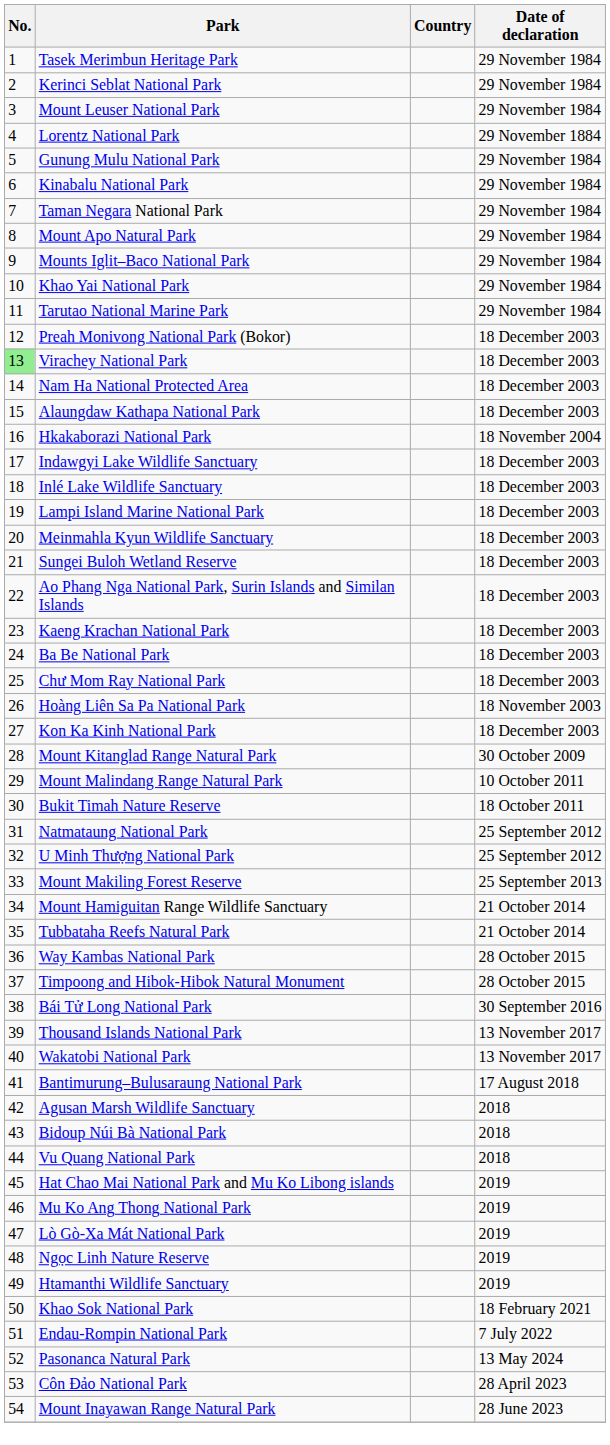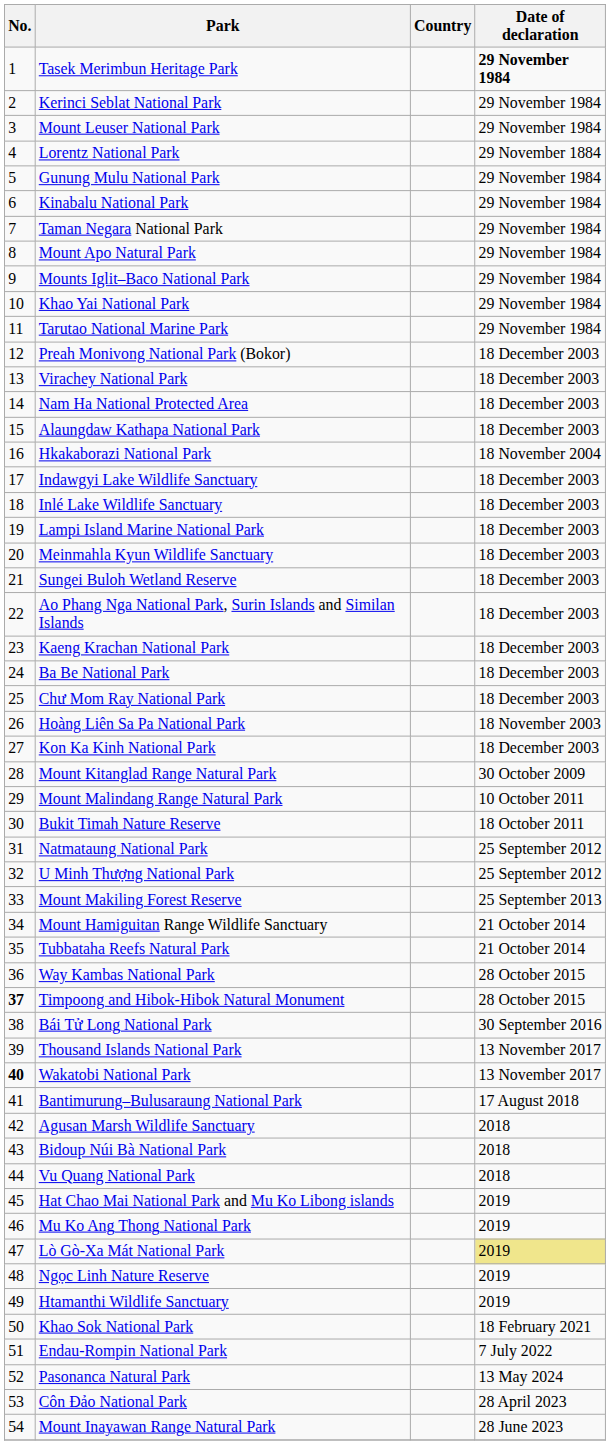(540, 60) normal -> (524, 68) bold
(16, 361) lightgreen background -> (16, 379) no background
(16, 982) normal -> (16, 1000) bold
(16, 1057) normal -> (16, 1075) bold
(494, 1233) no background -> (494, 1251) khaki background
